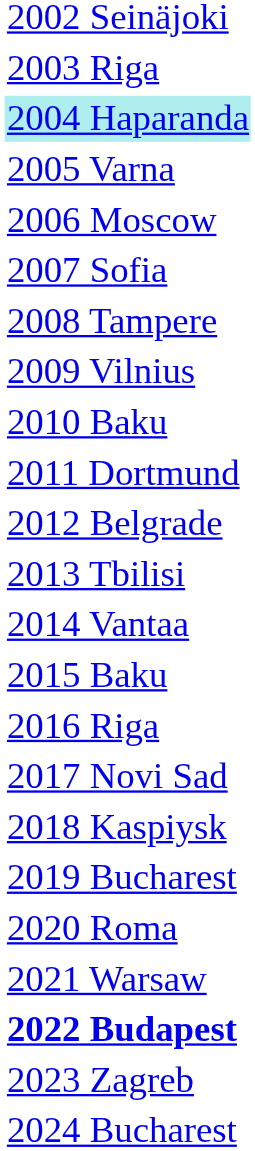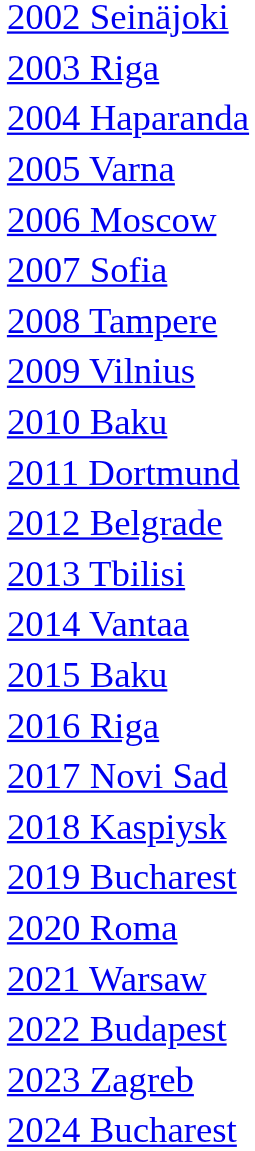(128, 118) paleturquoise background -> (128, 118) no background
(122, 1028) bold -> (117, 1028) normal
